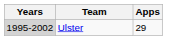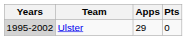+ column: (172, 12)
